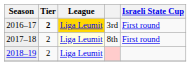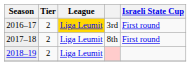(48, 25) bold -> (48, 25) normal
(81, 39) lightyellow background -> (81, 39) no background
